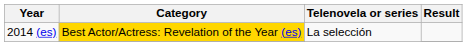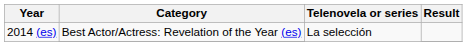(182, 32) gold background -> (182, 32) no background
